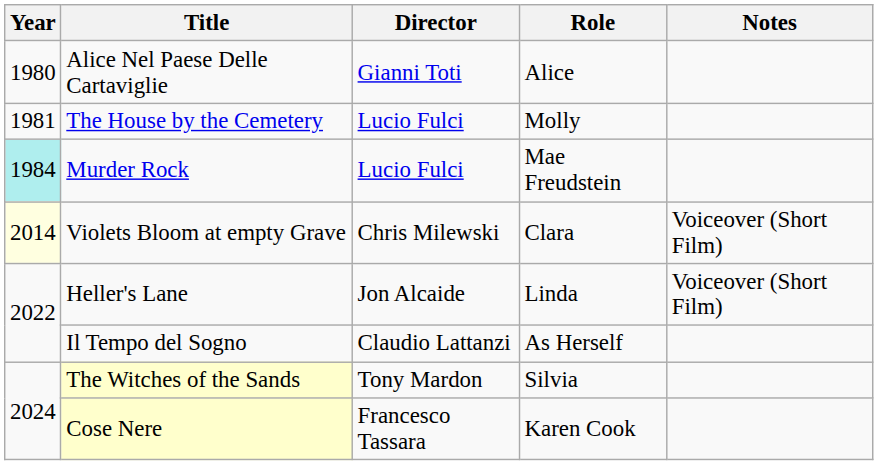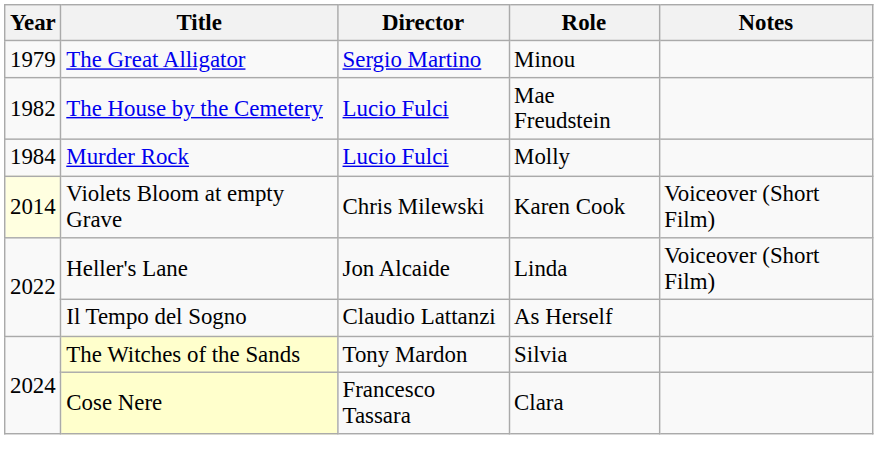+ row: (156, 58)
- row: (167, 71)
(33, 120) 1981 -> (33, 108) 1982
(552, 120) Molly -> (562, 108) Mae Freudstein
(33, 170) paleturquoise background -> (33, 157) no background
(573, 170) Mae Freudstein -> (542, 157) Molly
(549, 232) Clara -> (570, 206) Karen Cook
(580, 428) Karen Cook -> (539, 403) Clara
